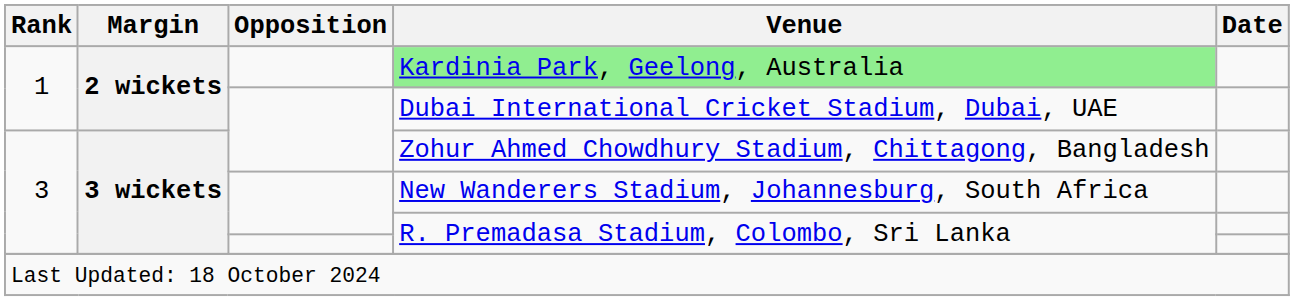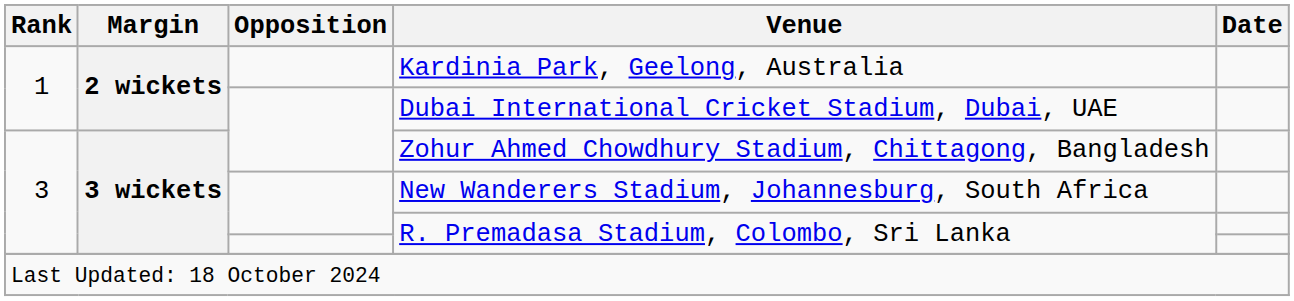(651, 67) lightgreen background -> (651, 67) no background
